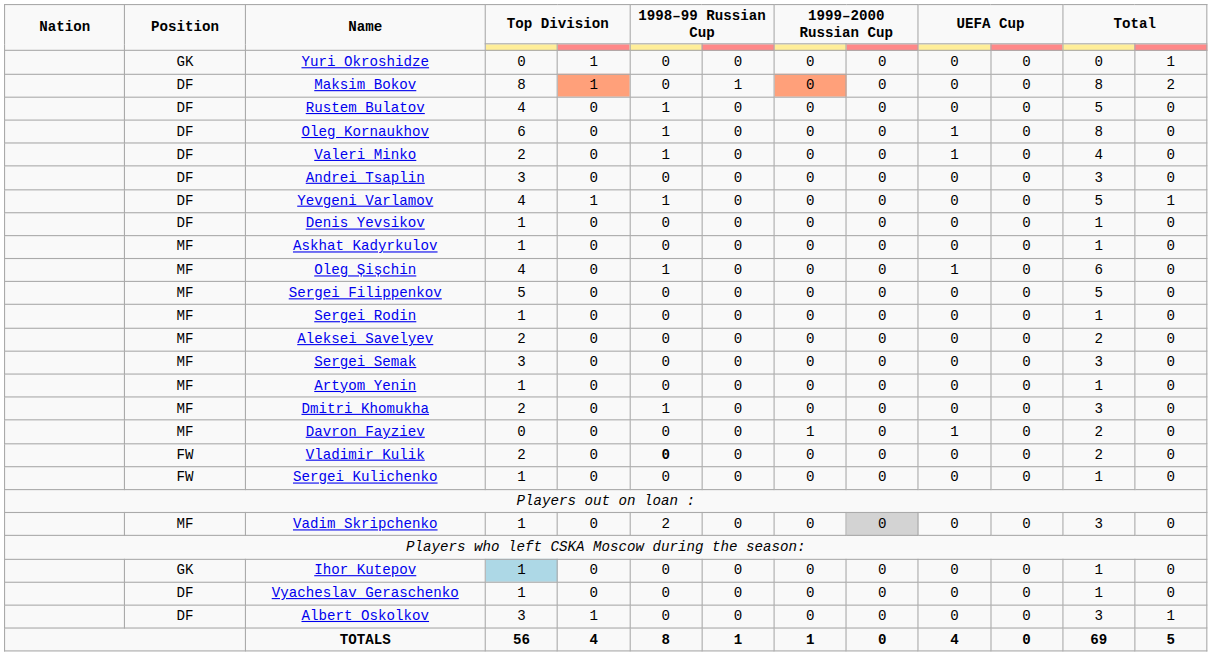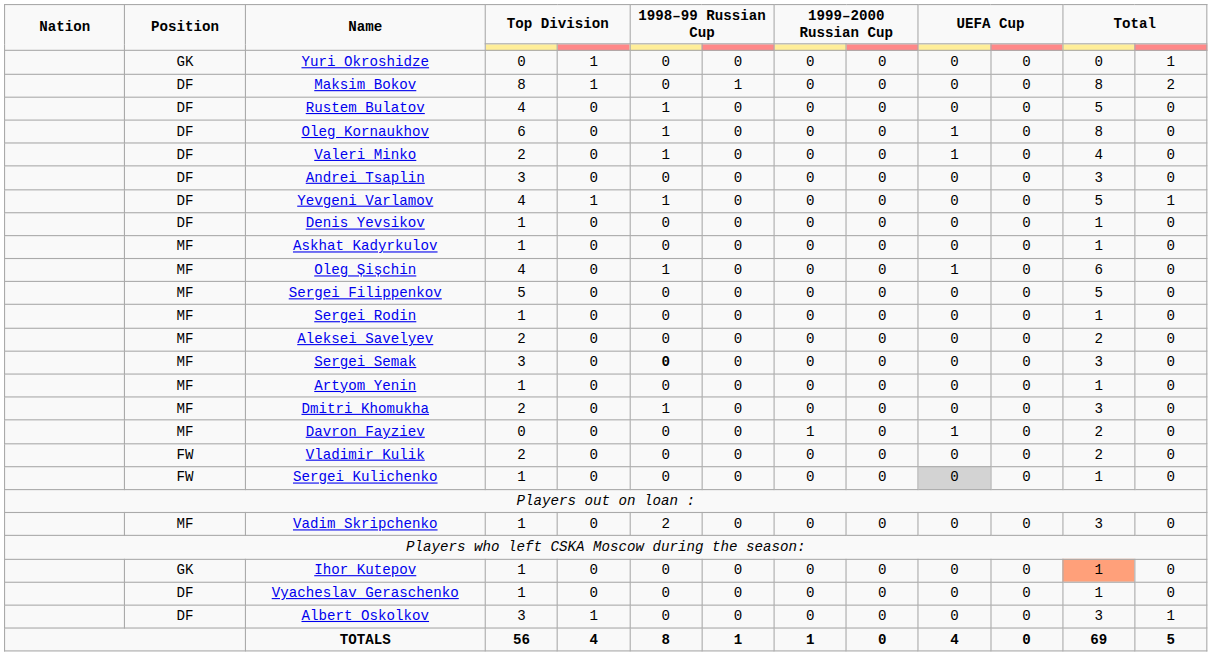(594, 85) lightsalmon background -> (594, 85) no background
(810, 85) lightsalmon background -> (810, 85) no background
(666, 363) normal -> (666, 363) bold
(666, 455) bold -> (666, 455) normal
(954, 478) no background -> (954, 478) lightgrey background
(882, 524) lightgrey background -> (882, 524) no background
(522, 570) lightblue background -> (522, 570) no background
(1099, 570) no background -> (1099, 570) lightsalmon background
